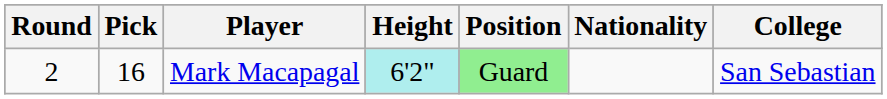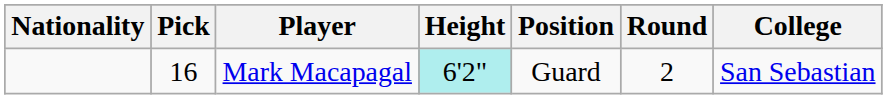columns swapped: (52, 26) <-> (641, 26)
(513, 70) lightgreen background -> (566, 70) no background
